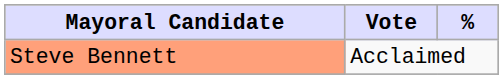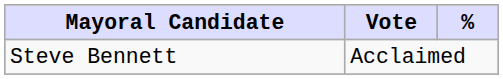(94, 57) lightsalmon background -> (94, 57) no background
